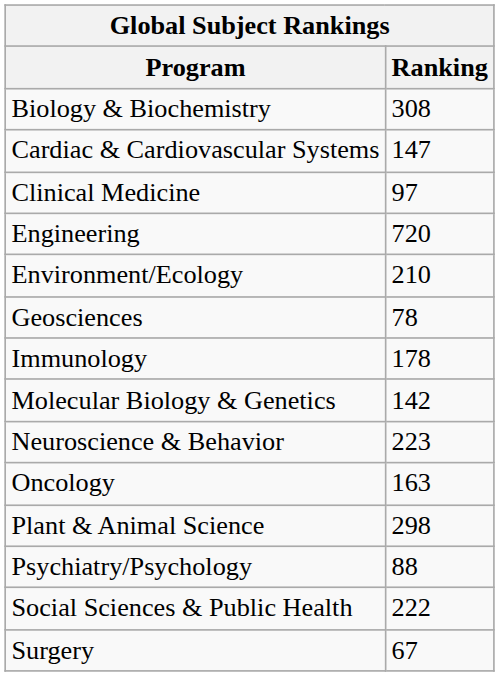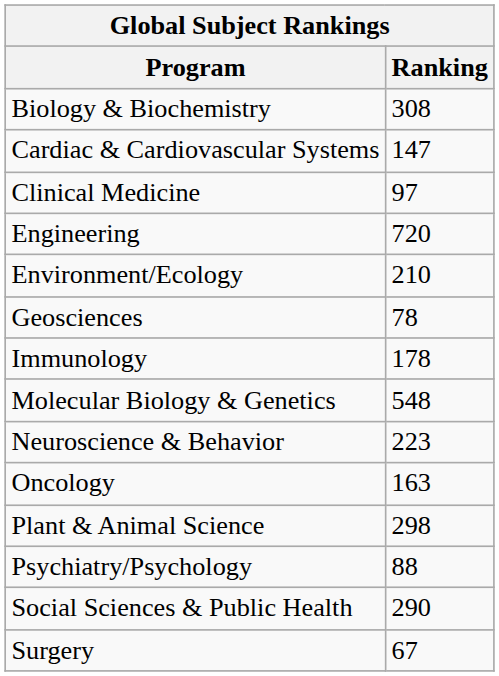(411, 400) 142 -> (411, 400) 548
(411, 608) 222 -> (411, 608) 290
